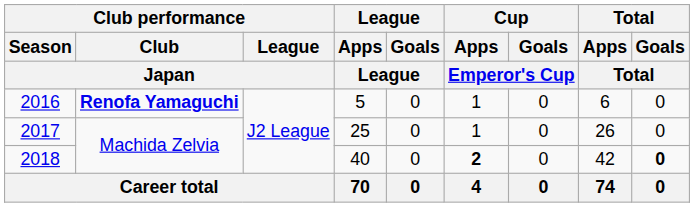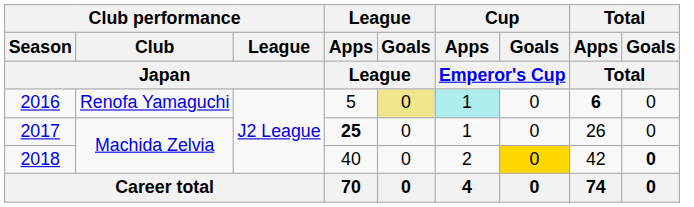(159, 103) bold -> (155, 103) normal
(415, 103) no background -> (406, 103) khaki background
(476, 103) no background -> (467, 103) paleturquoise background
(605, 103) normal -> (596, 103) bold
(360, 131) normal -> (351, 131) bold
(476, 159) bold -> (467, 159) normal
(544, 159) no background -> (534, 159) gold background
